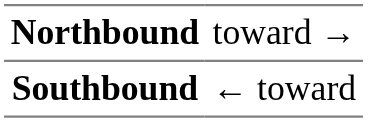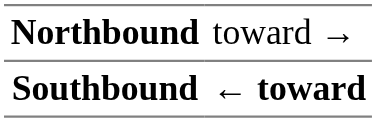(284, 88) normal -> (289, 88) bold
